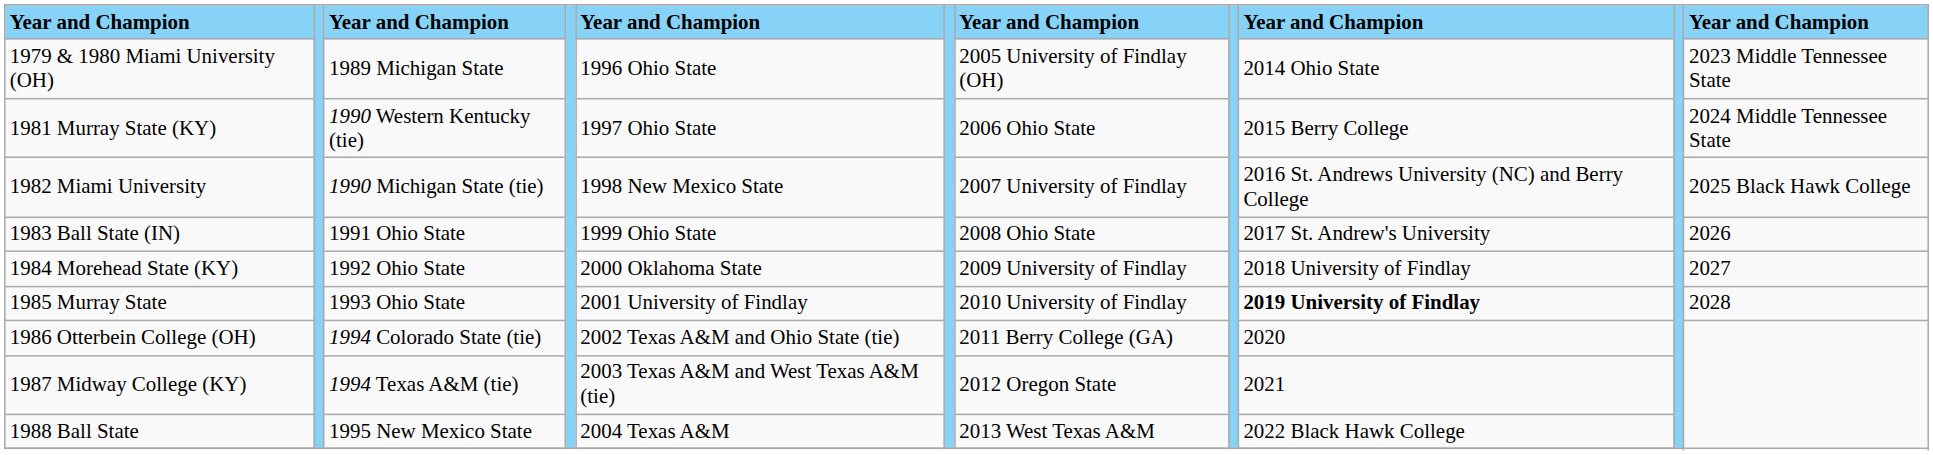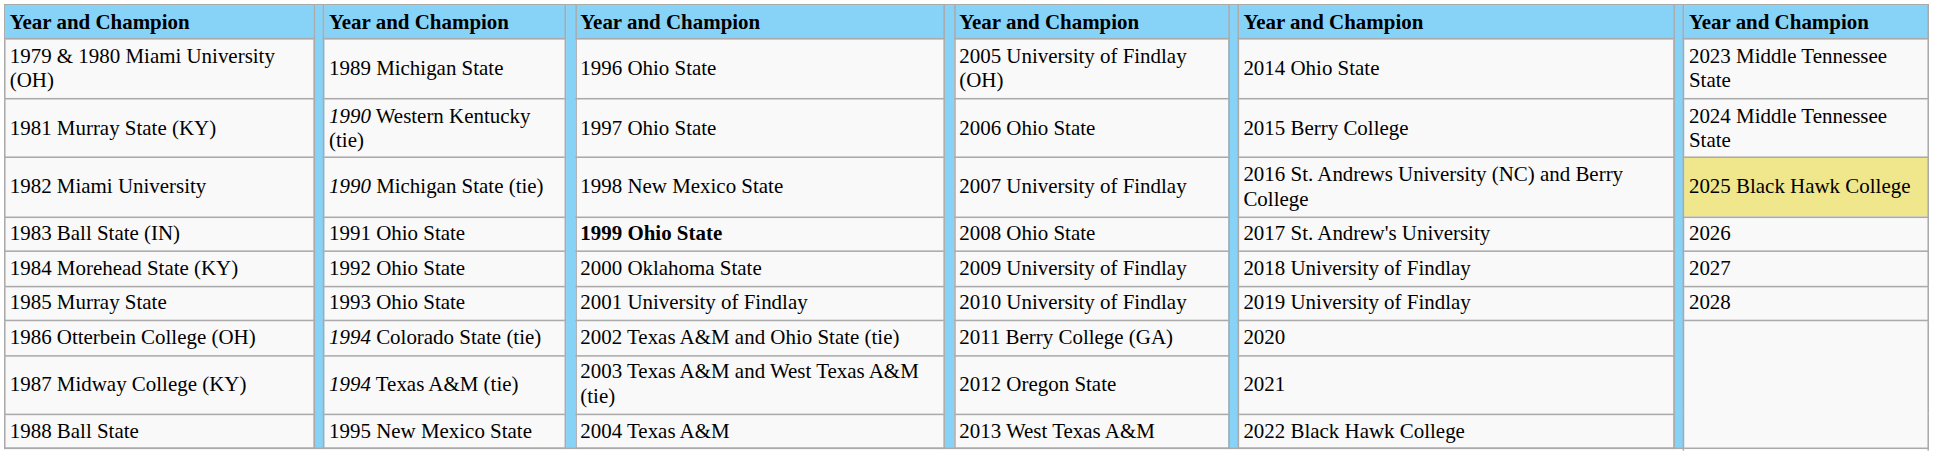(1800, 186) no background -> (1800, 186) khaki background
(648, 233) normal -> (651, 233) bold
(1362, 302) bold -> (1357, 302) normal
